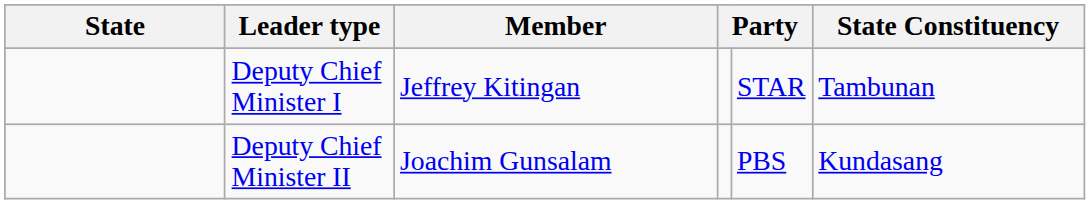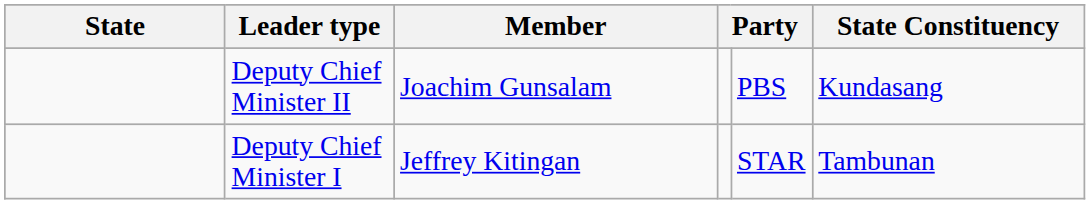rows swapped: (307, 85) <-> (307, 160)
